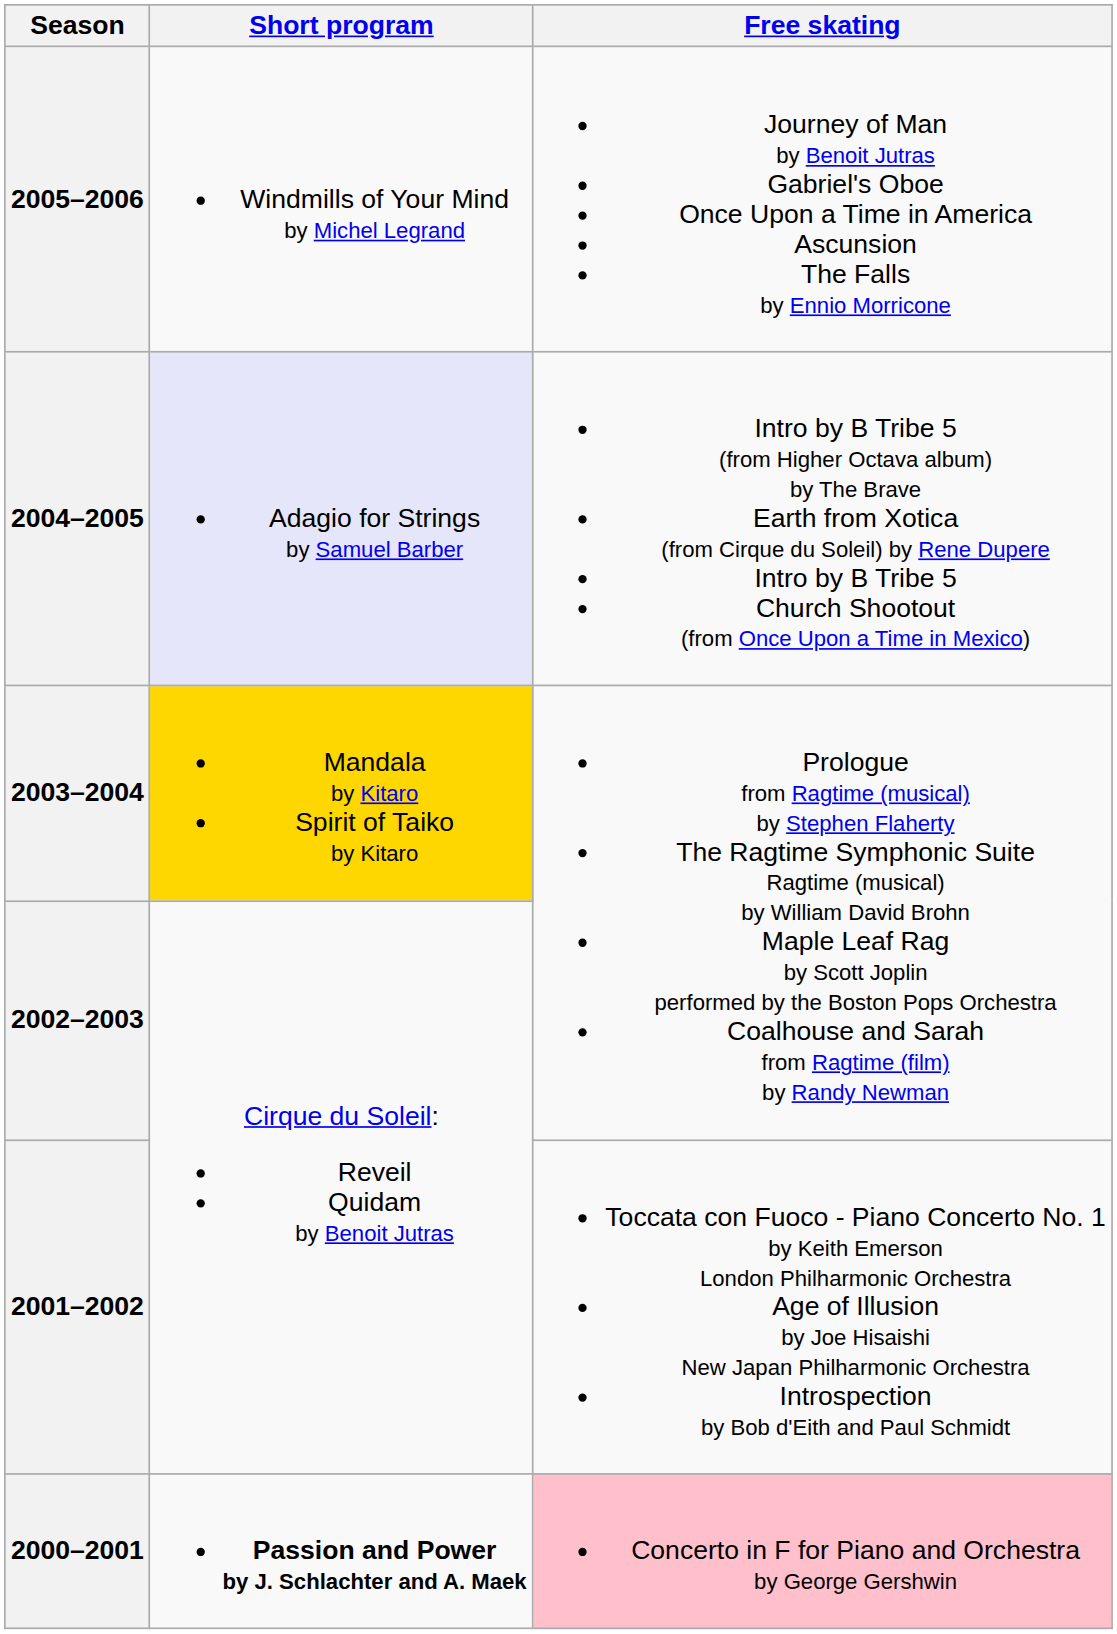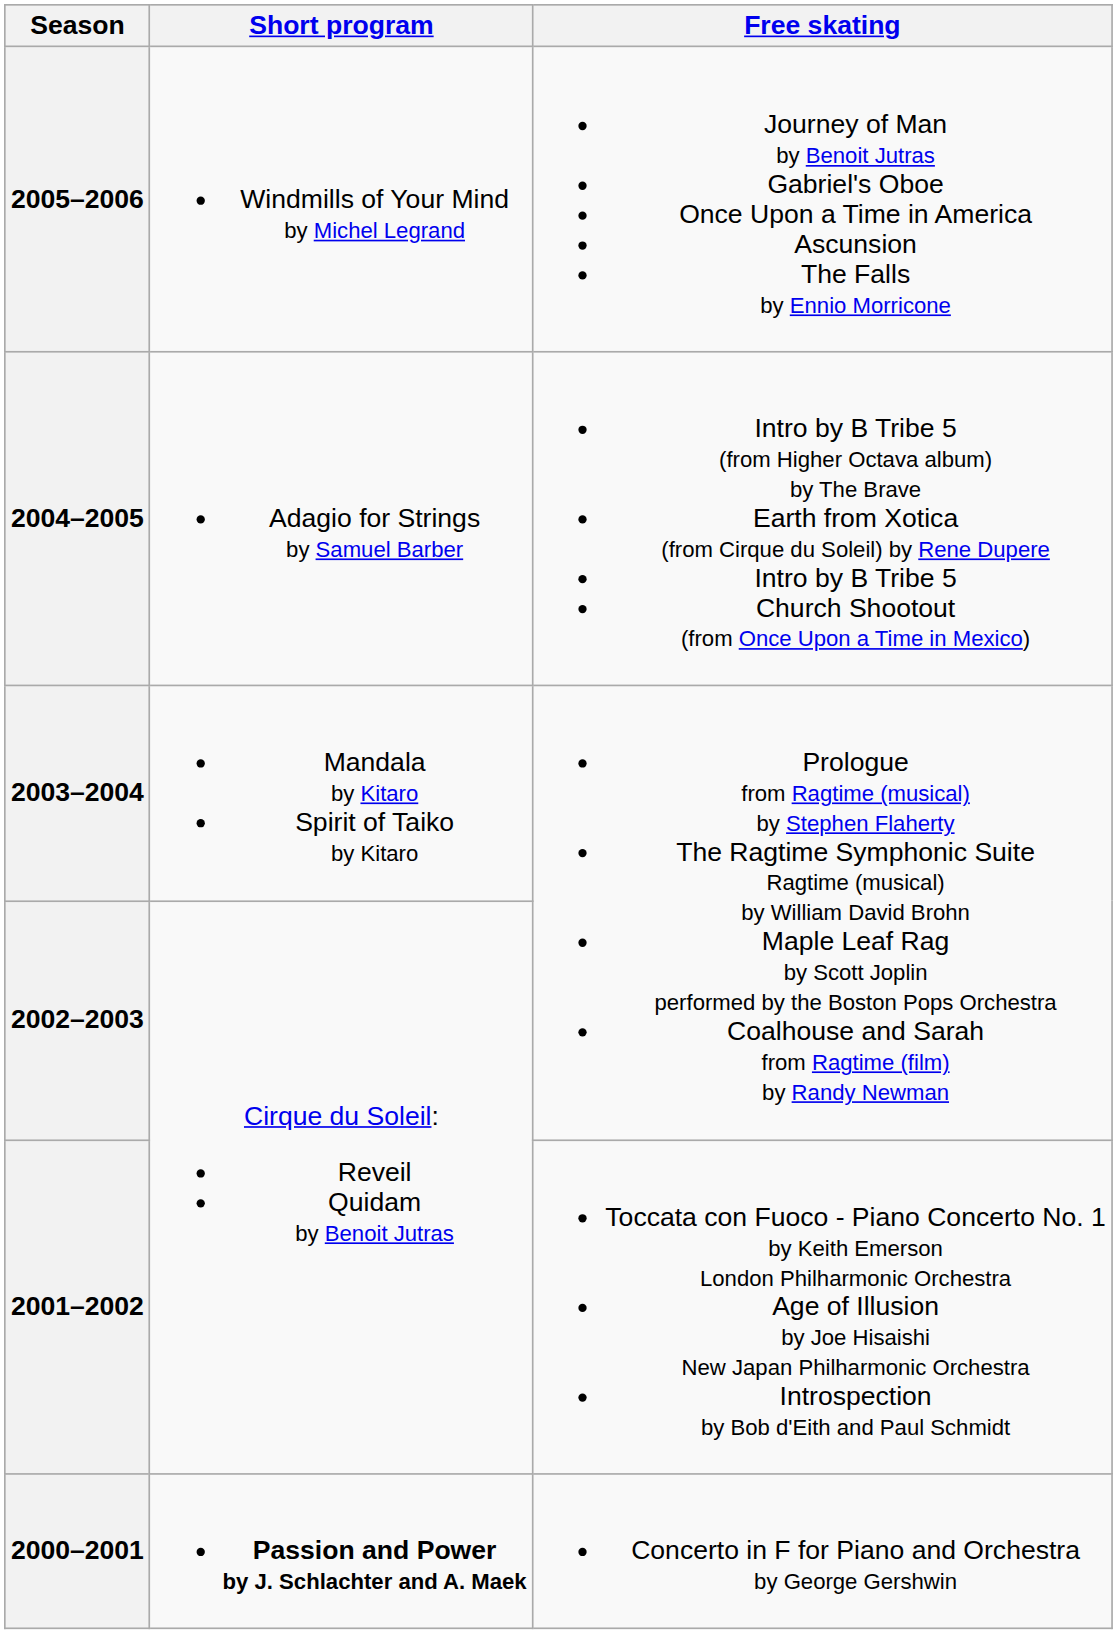(341, 533) lavender background -> (341, 533) no background
(341, 808) gold background -> (341, 808) no background
(822, 1566) pink background -> (822, 1566) no background
